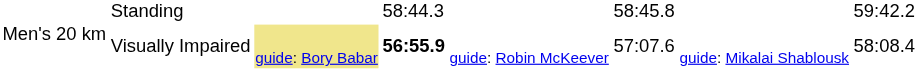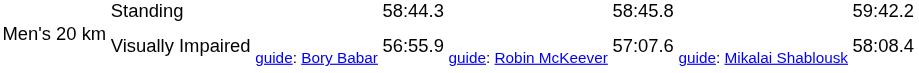(317, 57) khaki background -> (317, 57) no background
(414, 46) bold -> (413, 46) normal
